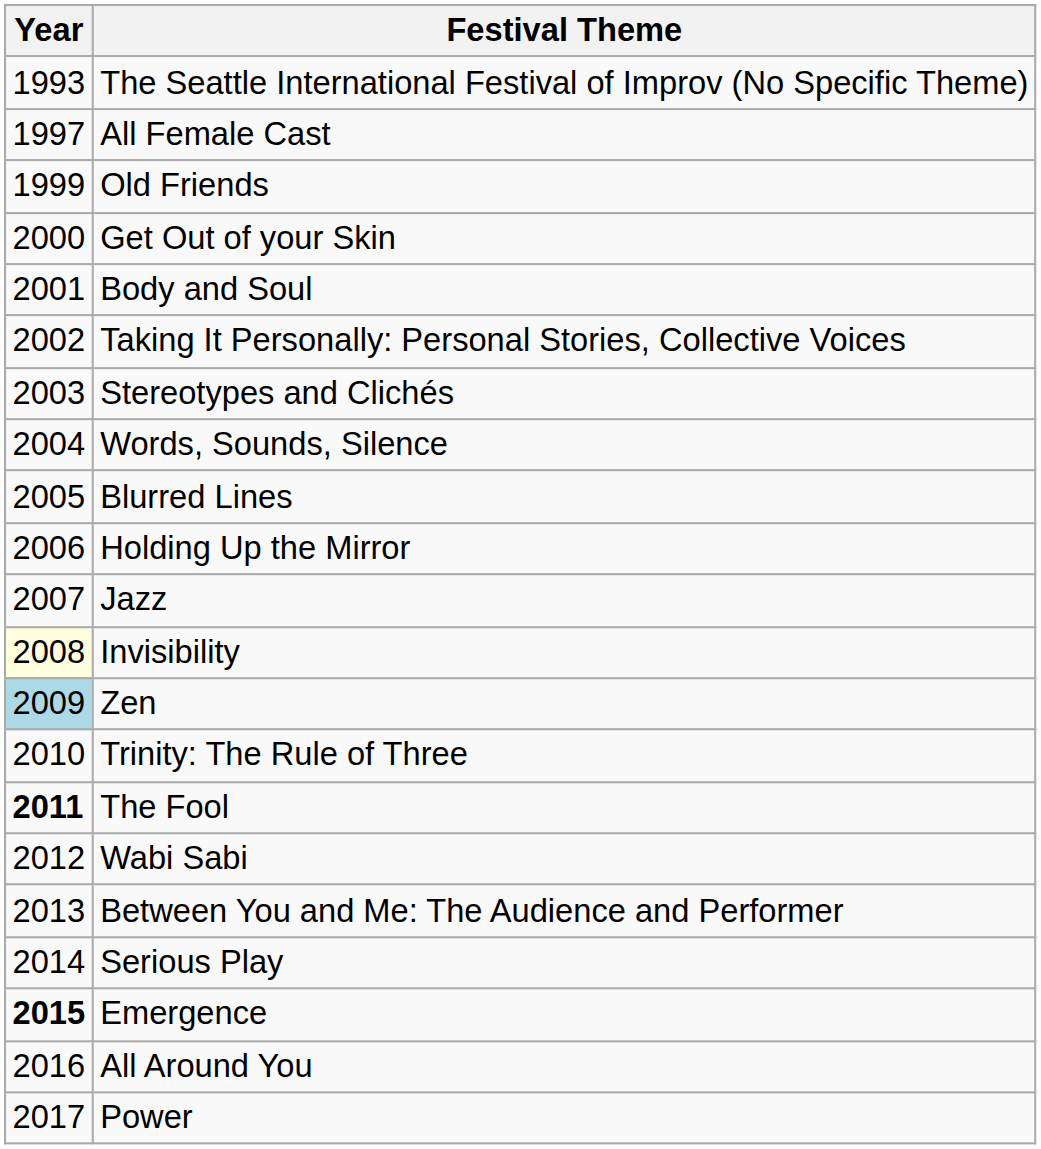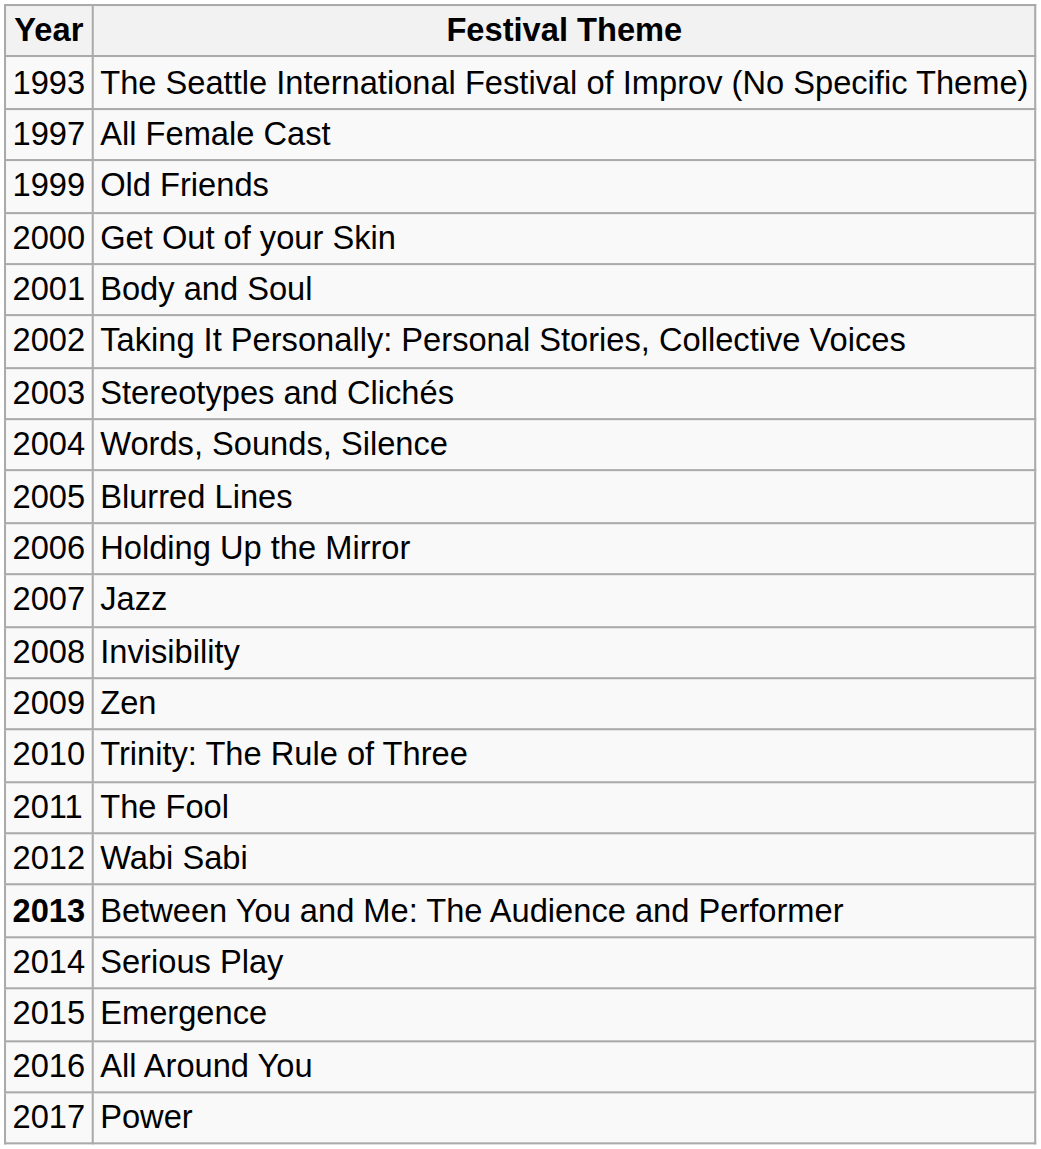(49, 651) lightyellow background -> (49, 651) no background
(49, 703) lightblue background -> (49, 703) no background
(48, 806) bold -> (48, 806) normal
(49, 910) normal -> (49, 910) bold
(49, 1013) bold -> (49, 1013) normal
